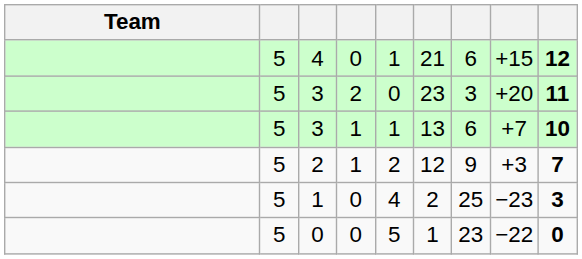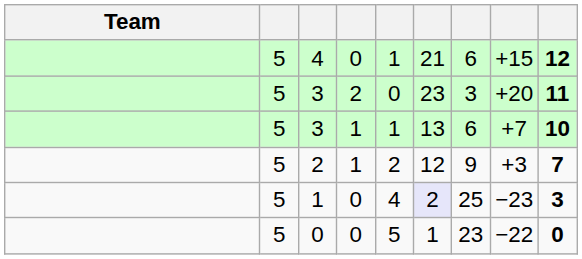(432, 199) no background -> (432, 199) lavender background
